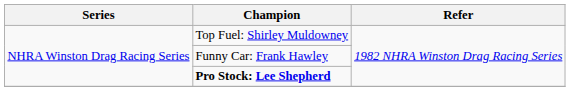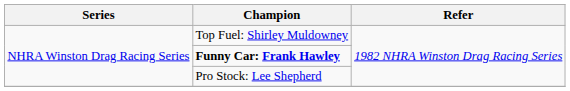(262, 55) normal -> (268, 55) bold
(263, 76) bold -> (259, 76) normal
